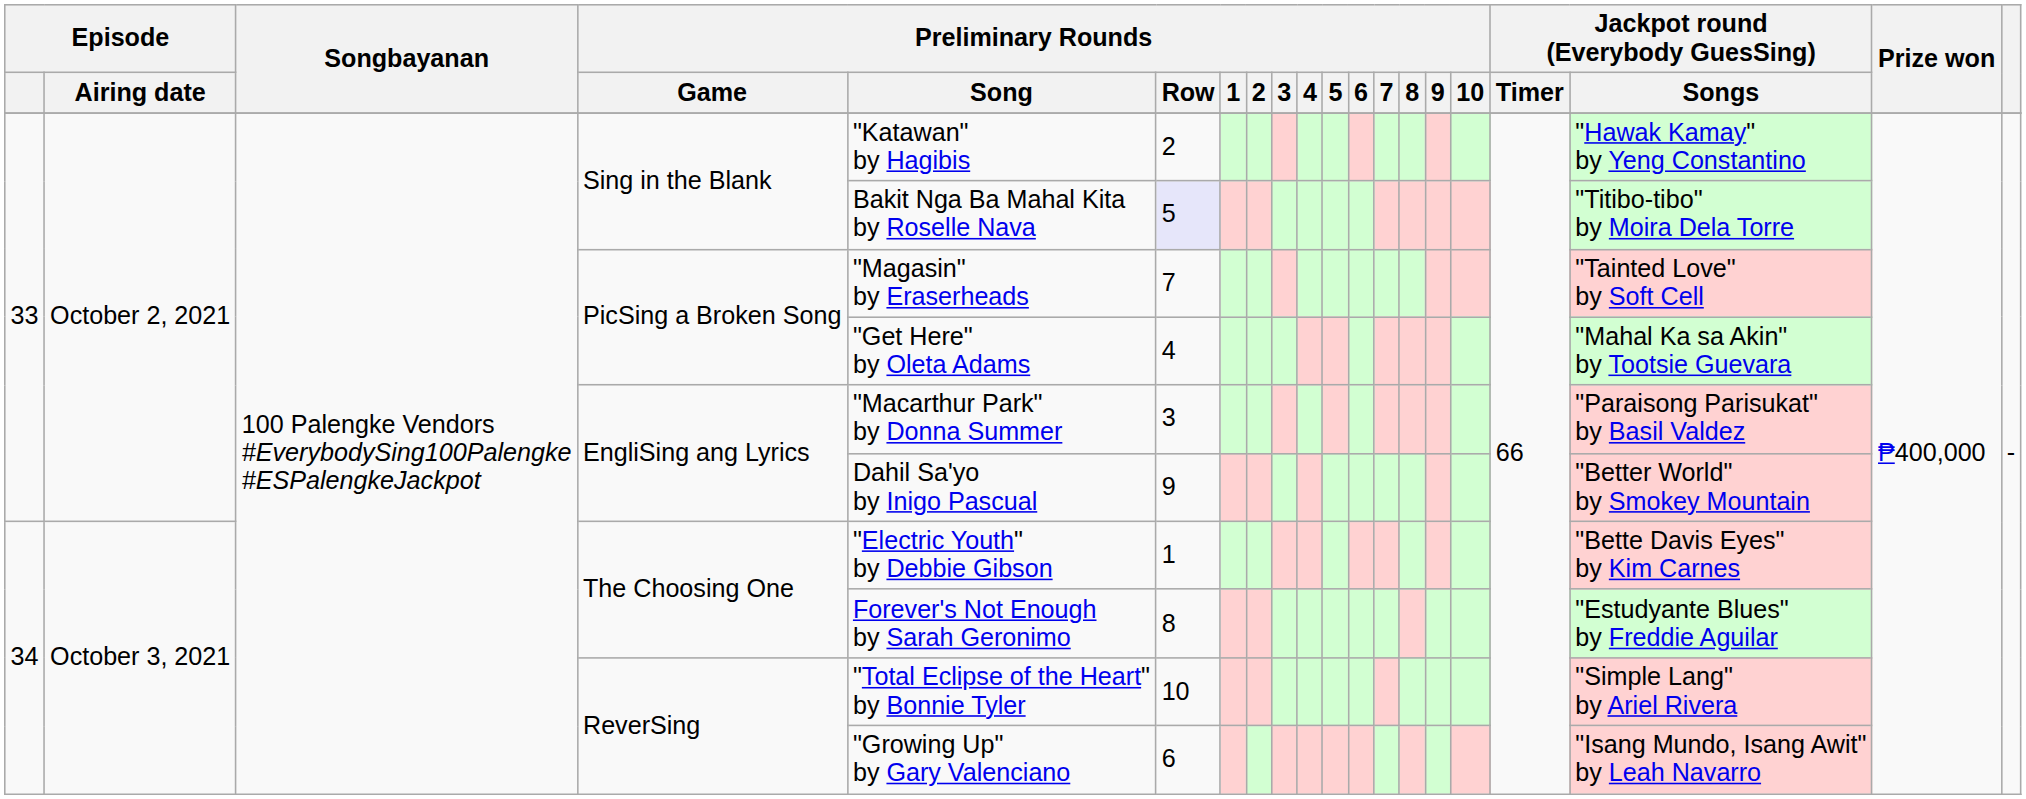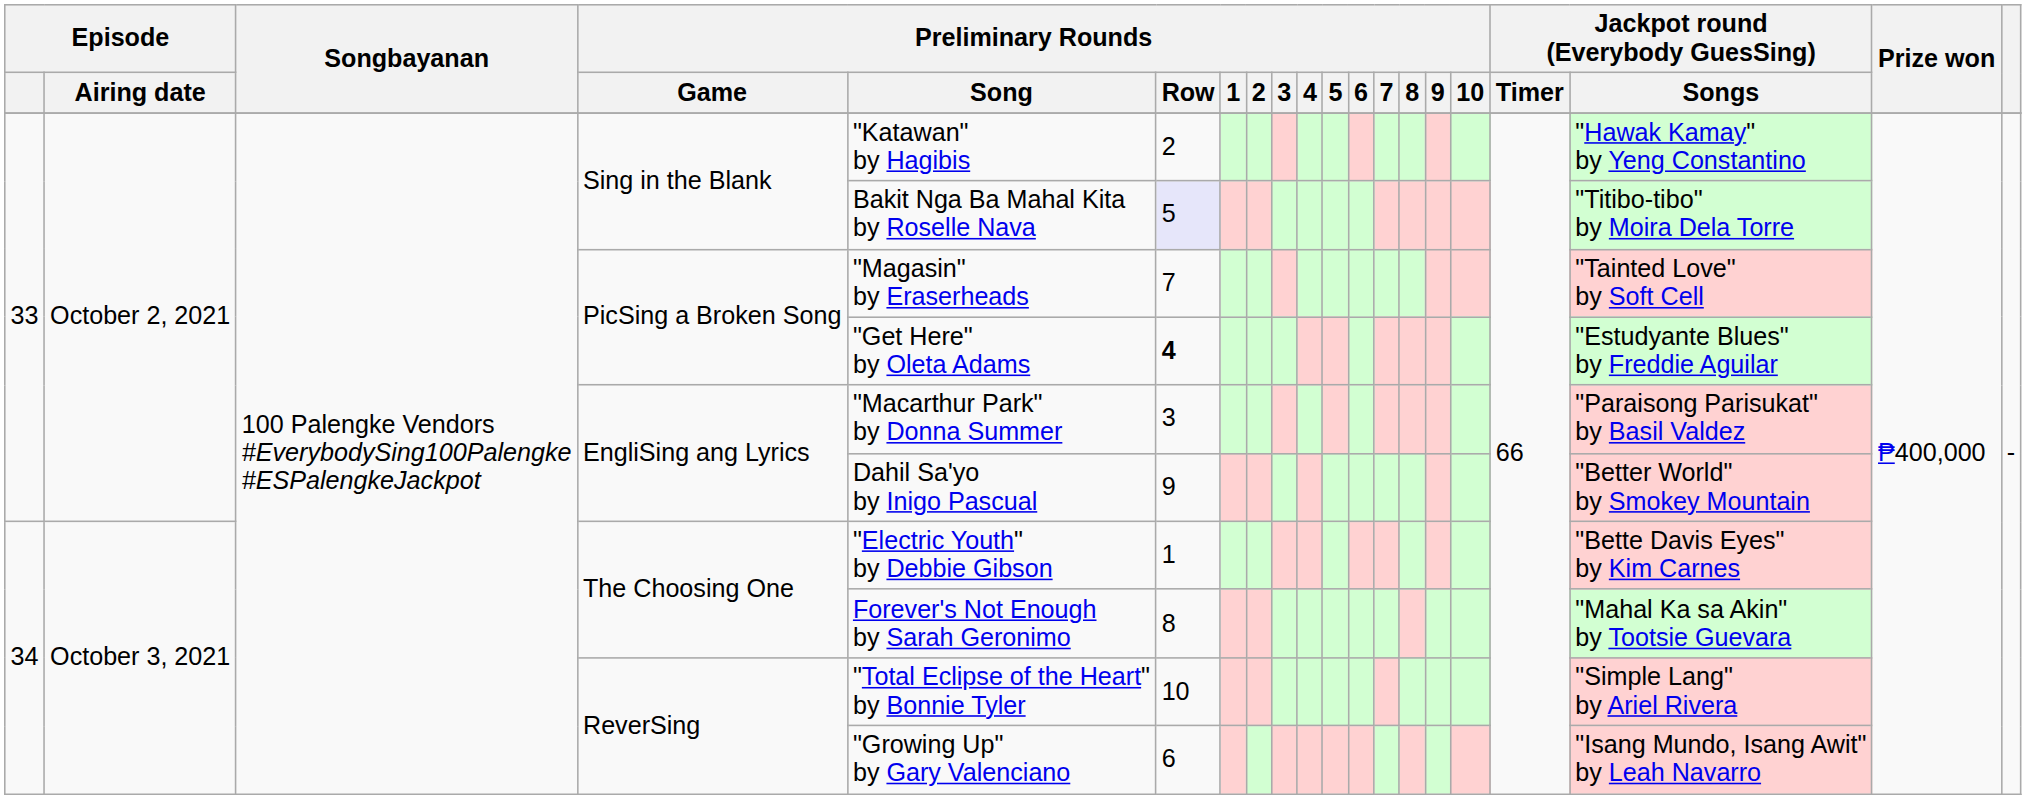(1169, 350) normal -> (1169, 350) bold
(1683, 350) "Mahal Ka sa Akin" by Tootsie Guevara -> (1682, 350) "Estudyante Blues" by Freddie Aguilar
(1682, 623) "Estudyante Blues" by Freddie Aguilar -> (1683, 623) "Mahal Ka sa Akin" by Tootsie Guevara
